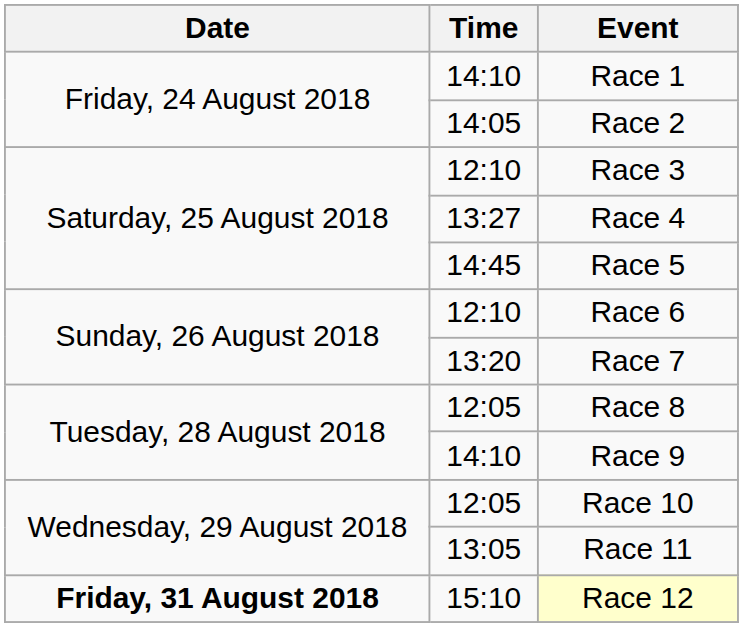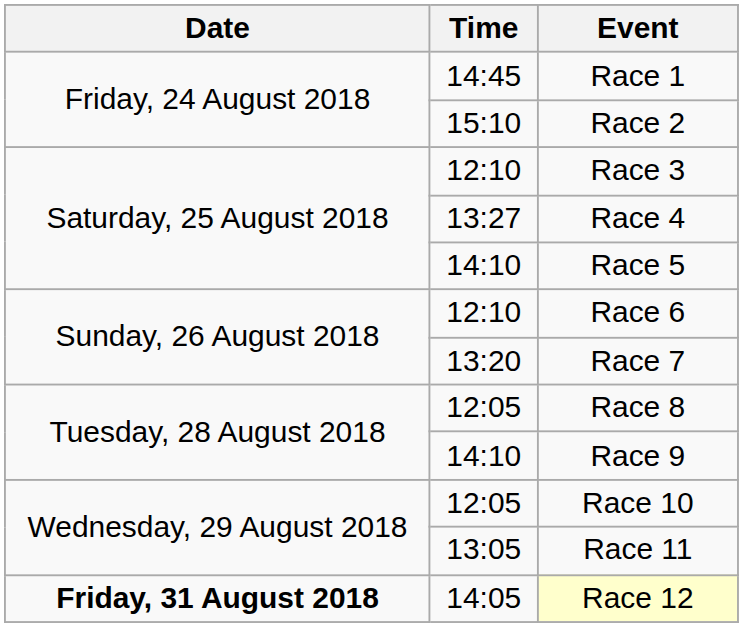(484, 75) 14:10 -> (484, 75) 14:45
(484, 123) 14:05 -> (484, 123) 15:10
(484, 265) 14:45 -> (484, 265) 14:10
(484, 597) 15:10 -> (484, 597) 14:05
